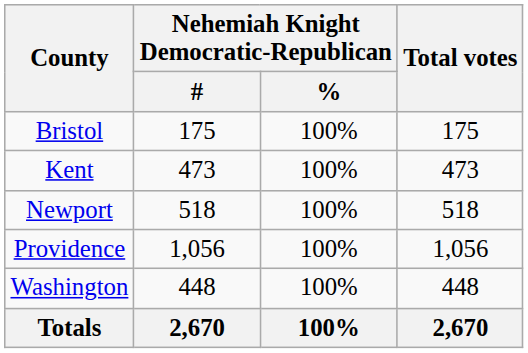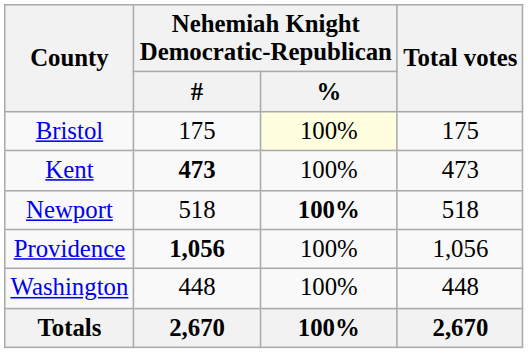(329, 130) no background -> (329, 130) lightyellow background
(197, 170) normal -> (197, 170) bold
(329, 209) normal -> (329, 209) bold
(197, 248) normal -> (197, 248) bold
